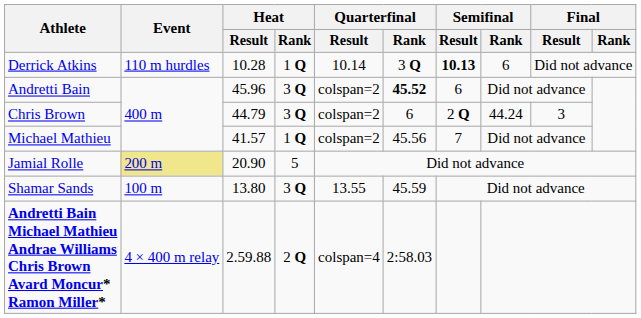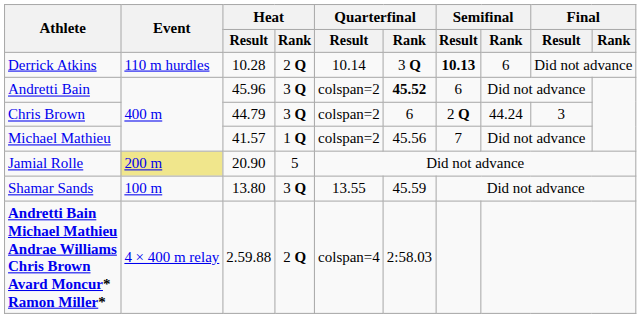(295, 65) 1 Q -> (295, 65) 2 Q
